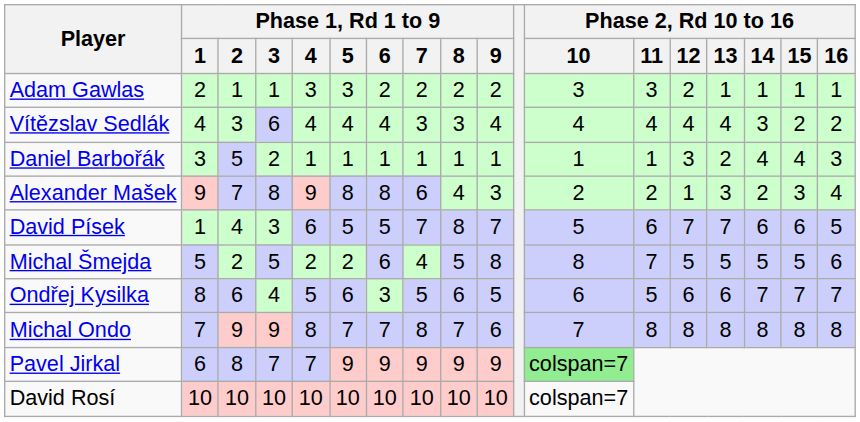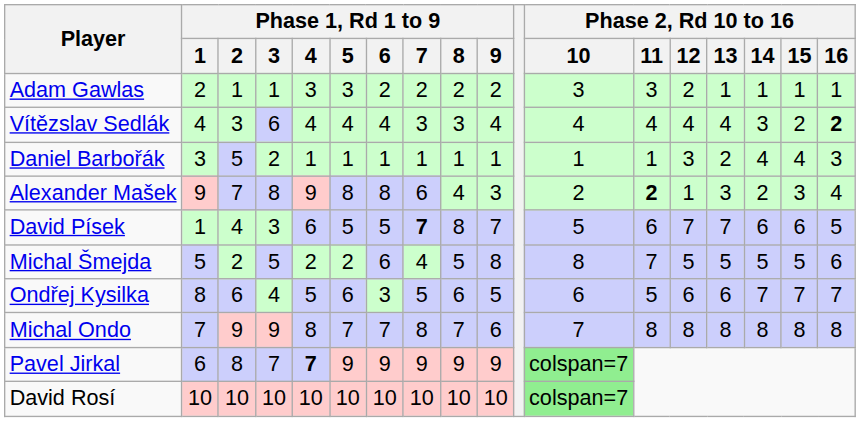(836, 124) normal -> (836, 124) bold
(652, 192) normal -> (652, 192) bold
(422, 227) normal -> (422, 227) bold
(311, 364) normal -> (311, 364) bold
(579, 398) no background -> (579, 398) lightgreen background
